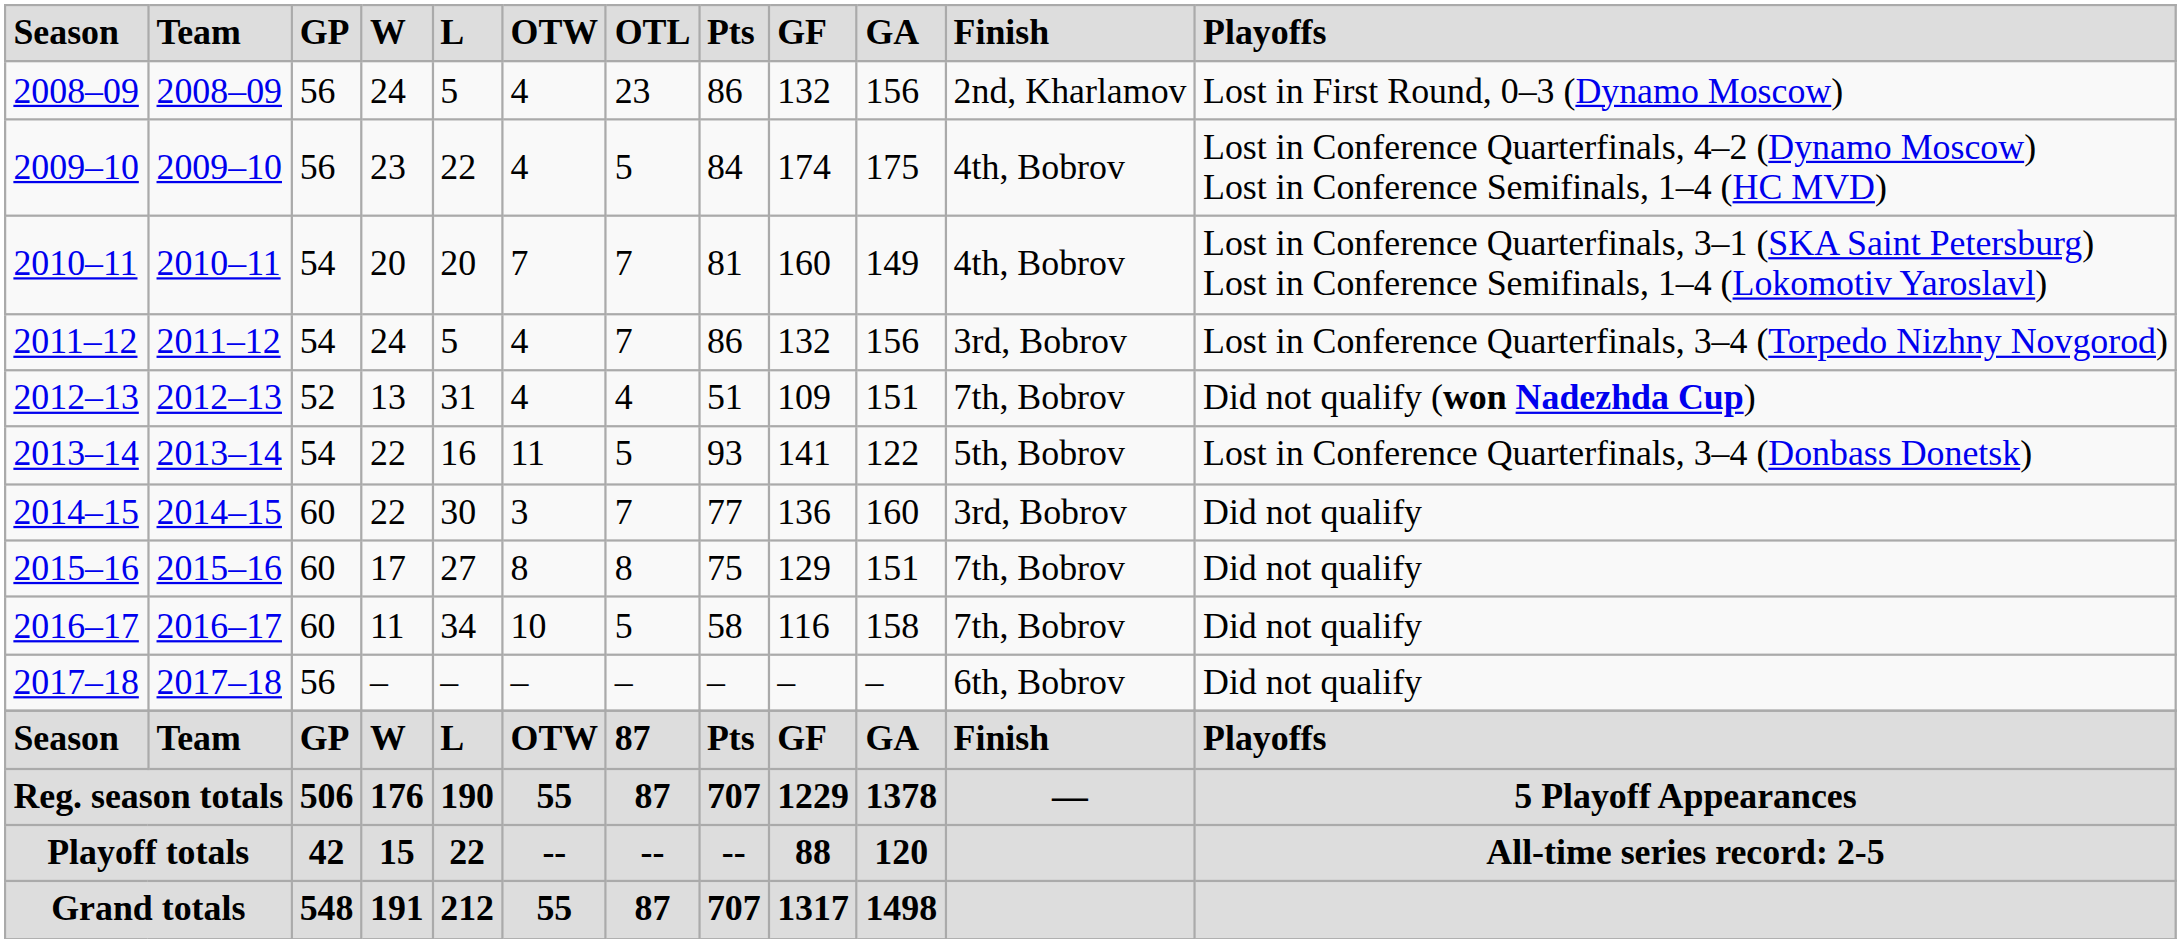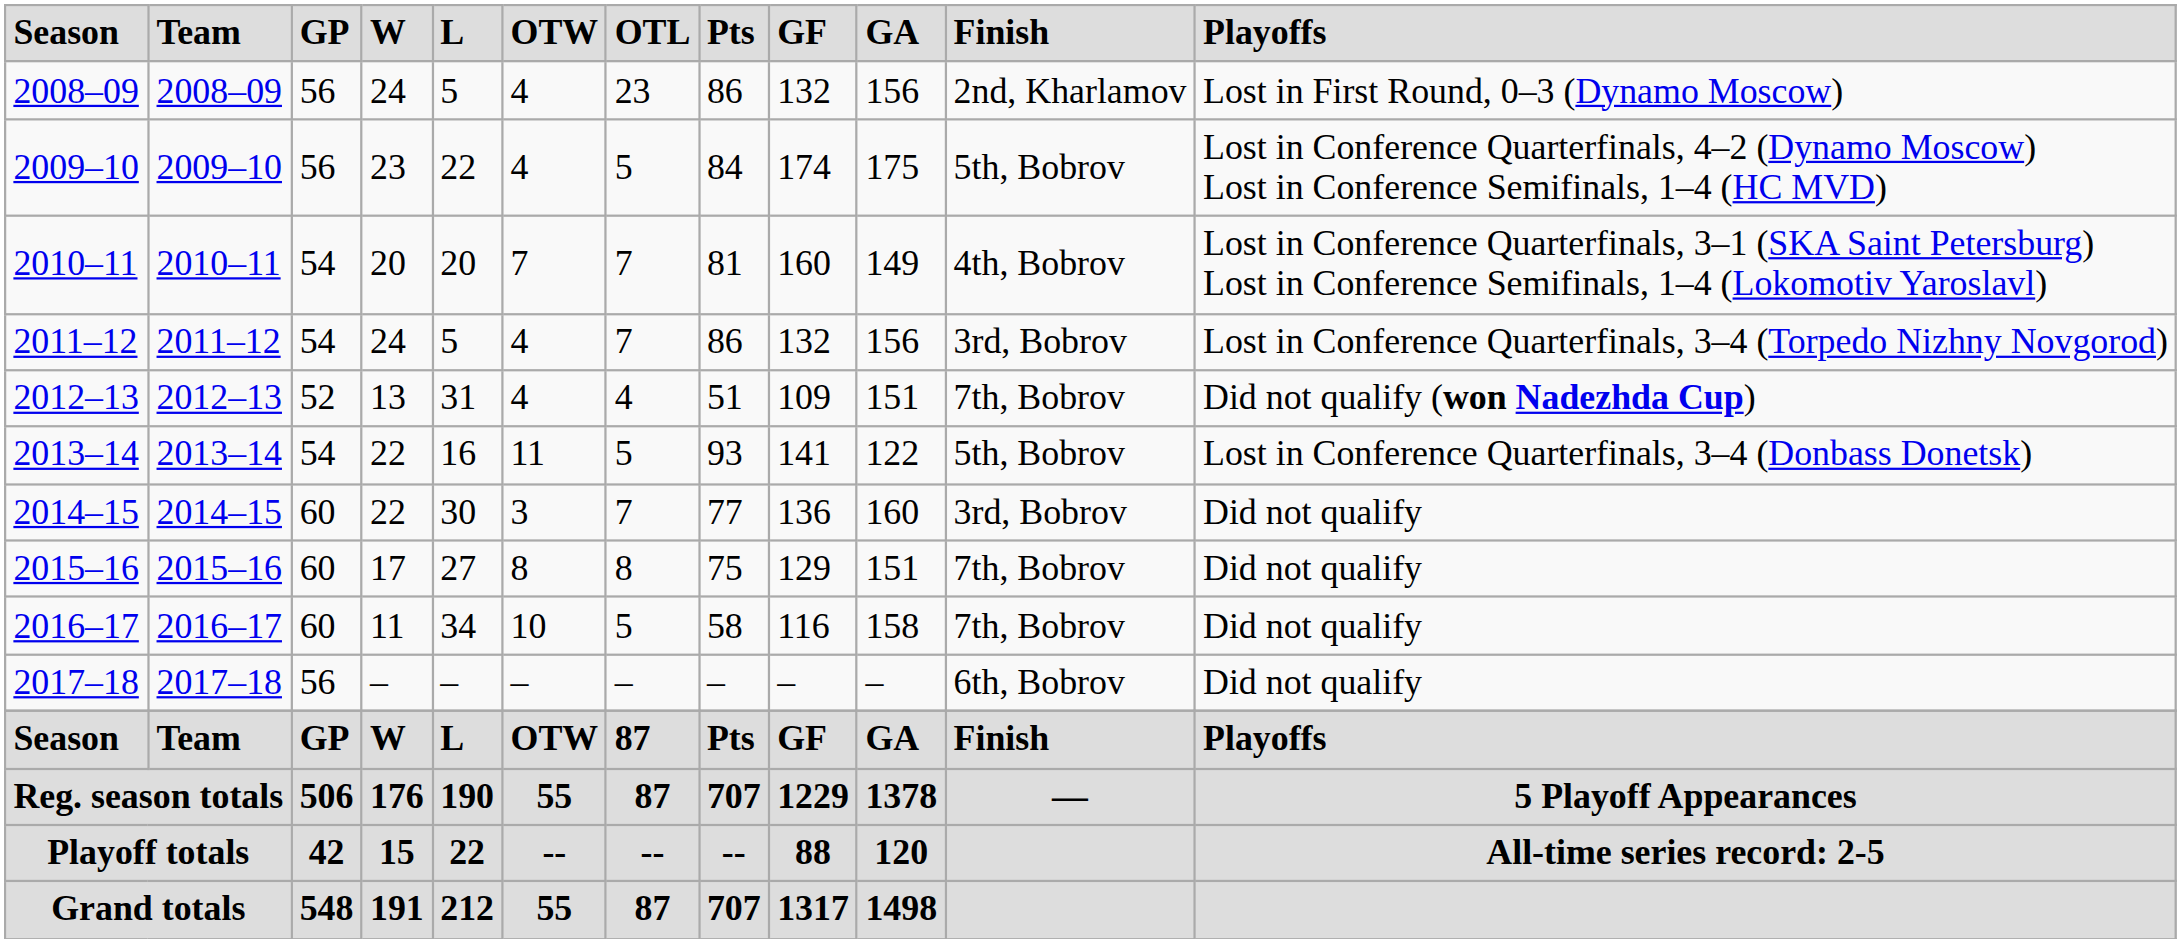(1039, 166) 4th, Bobrov -> (1039, 166) 5th, Bobrov
